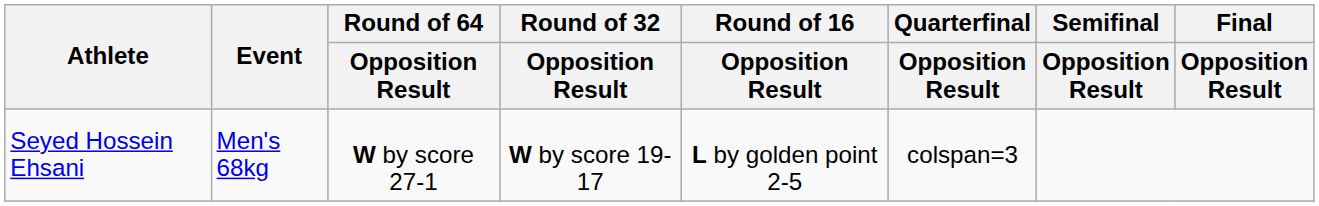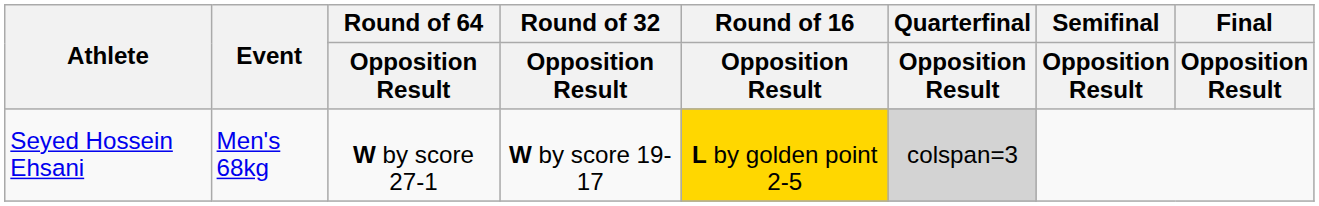(785, 168) no background -> (785, 168) gold background
(963, 154) no background -> (963, 154) lightgrey background
